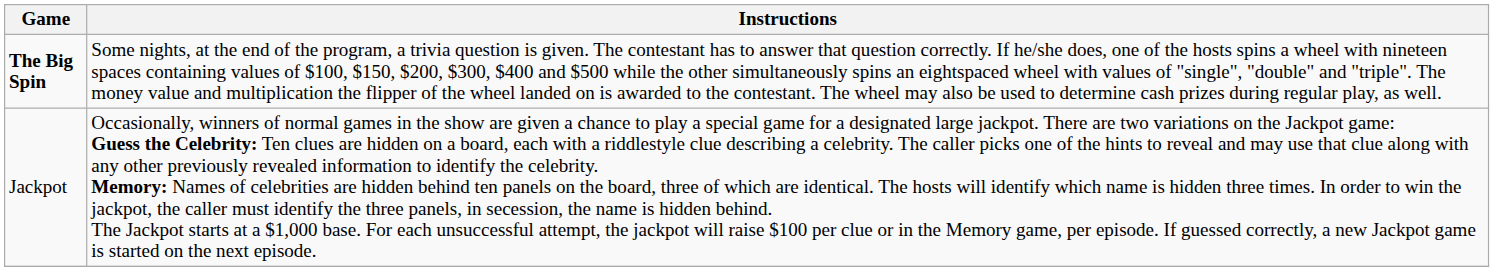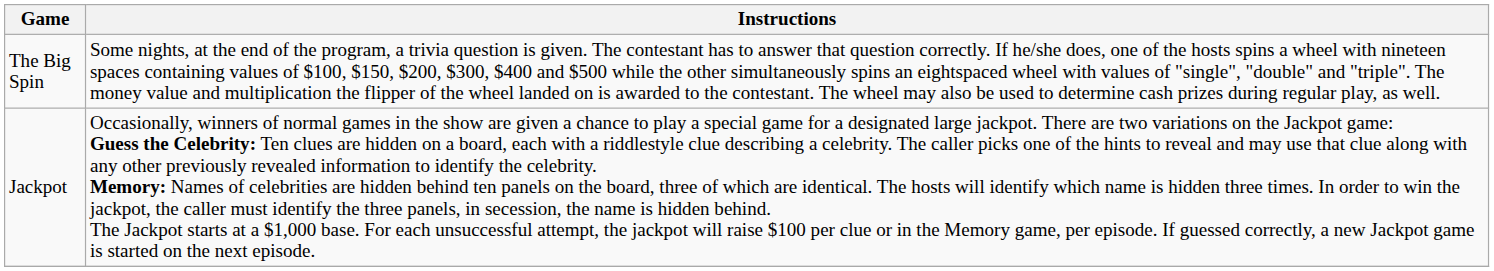(41, 71) bold -> (40, 71) normal
